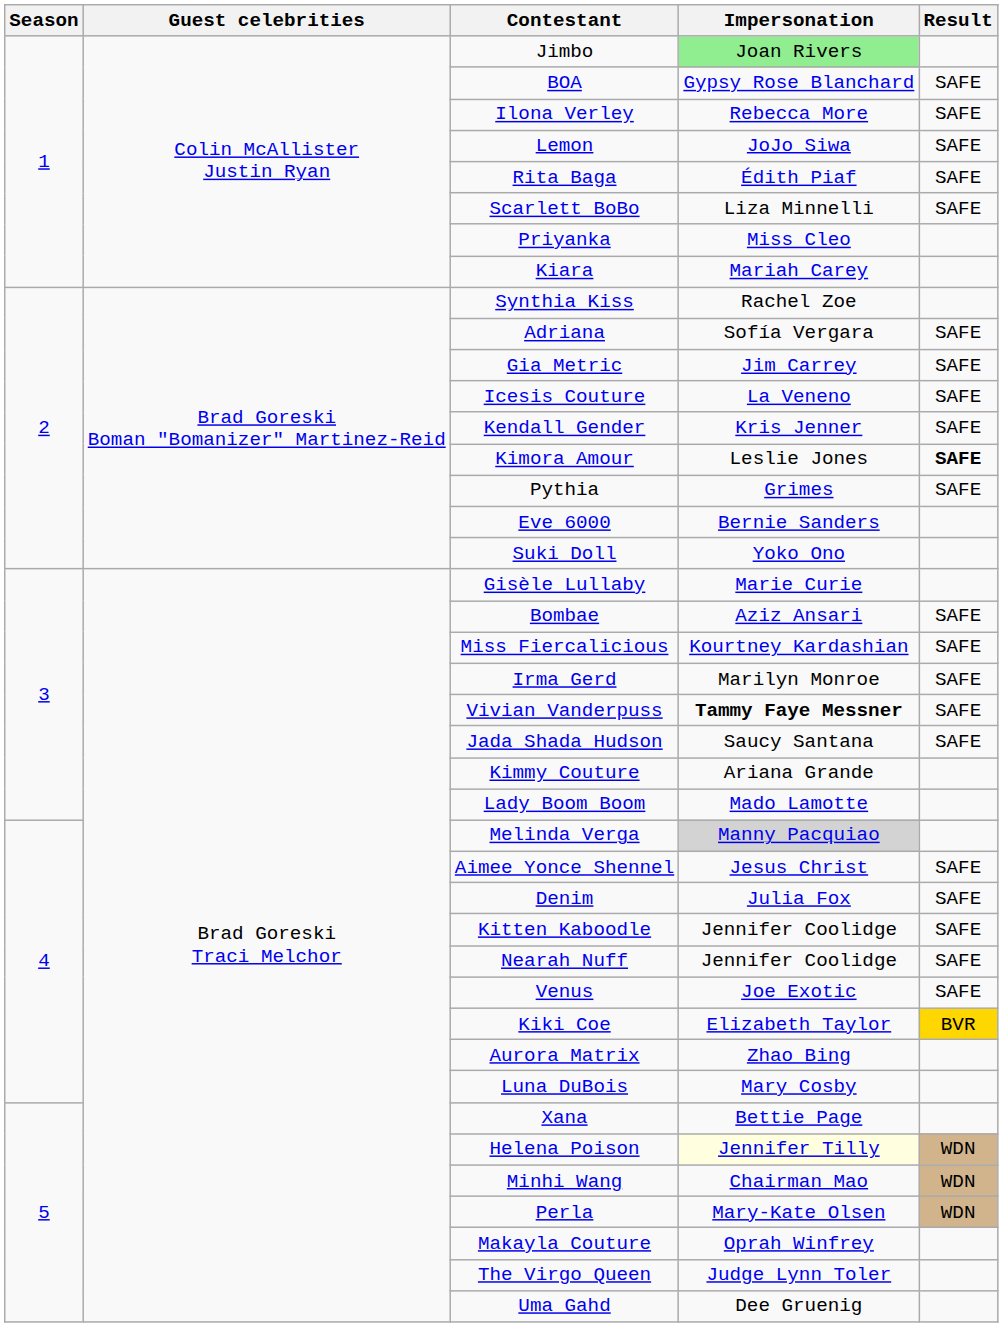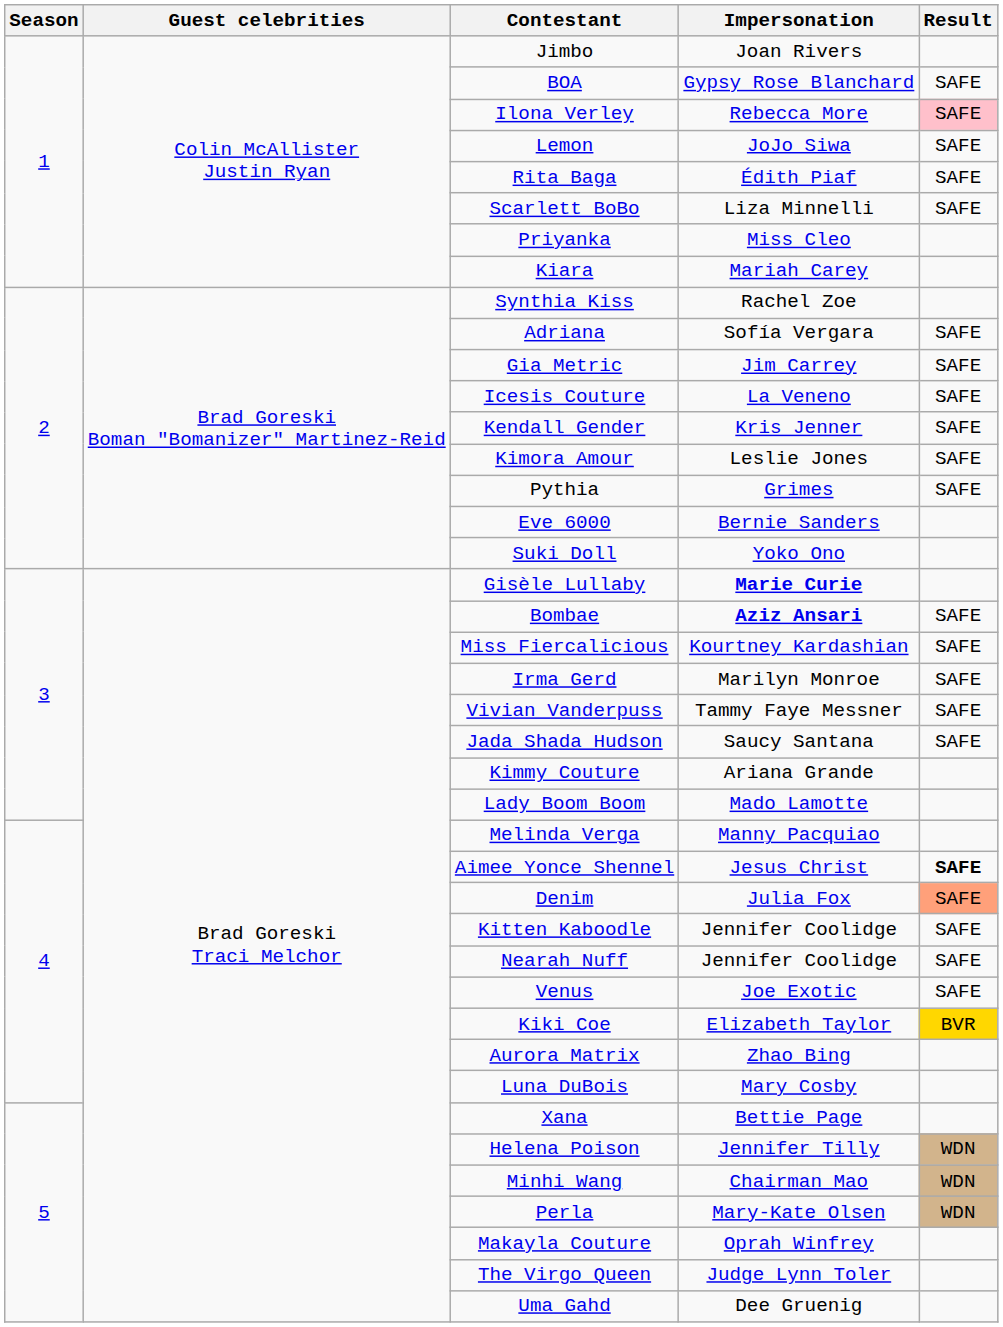(799, 52) lightgreen background -> (799, 52) no background
(958, 114) no background -> (958, 114) pink background
(958, 459) bold -> (958, 459) normal
(799, 585) normal -> (799, 585) bold
(799, 616) normal -> (799, 616) bold
(799, 710) bold -> (799, 710) normal
(799, 836) lightgrey background -> (799, 836) no background
(958, 867) normal -> (958, 867) bold
(958, 898) no background -> (958, 898) lightsalmon background
(799, 1149) lightyellow background -> (799, 1149) no background
